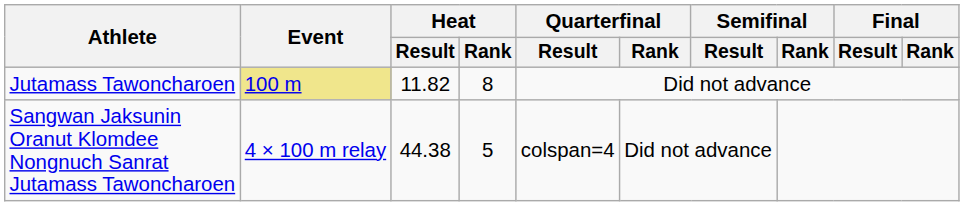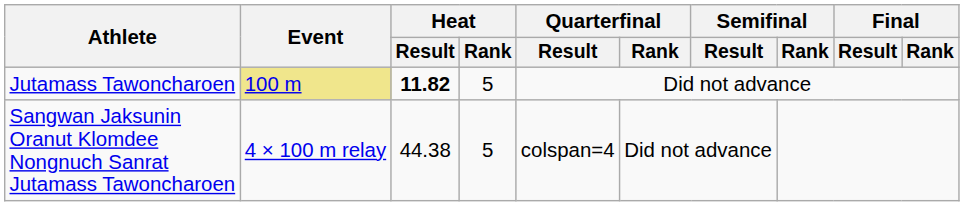(425, 84) normal -> (425, 84) bold
(488, 84) 8 -> (488, 84) 5
